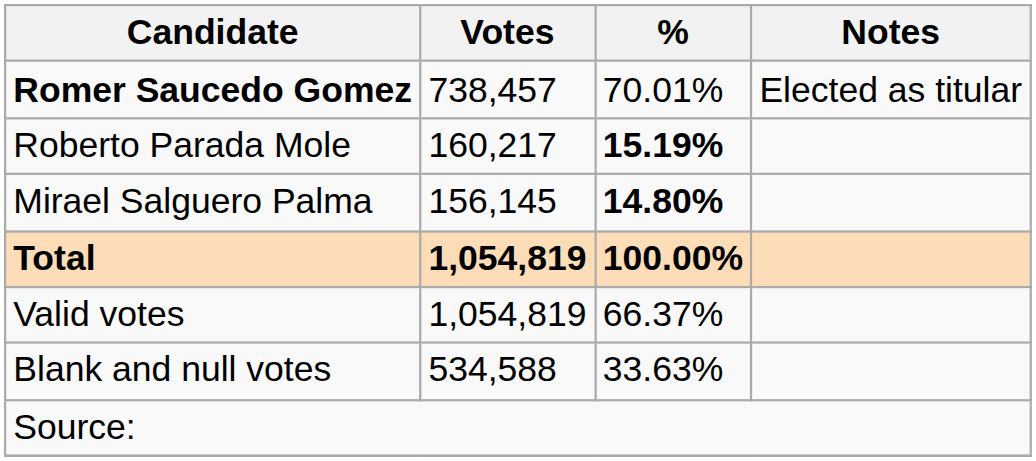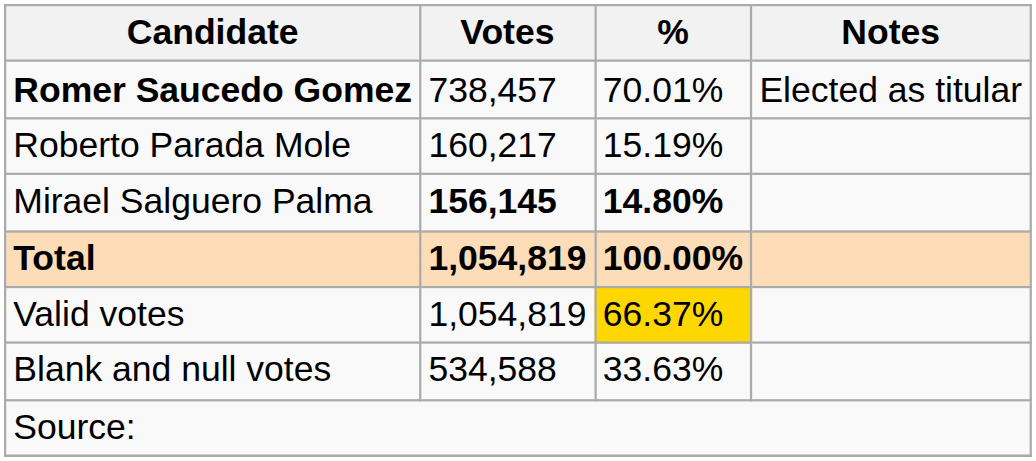(663, 145) bold -> (663, 145) normal
(493, 201) normal -> (493, 201) bold
(663, 314) no background -> (663, 314) gold background
